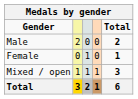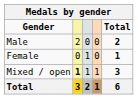(78, 71) normal -> (78, 71) bold
